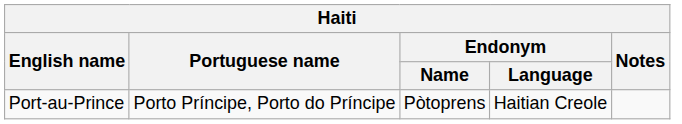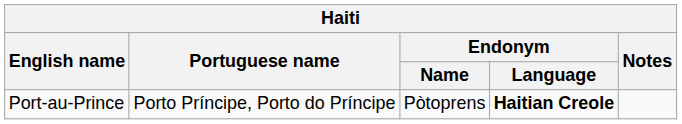(550, 103) normal -> (554, 103) bold
